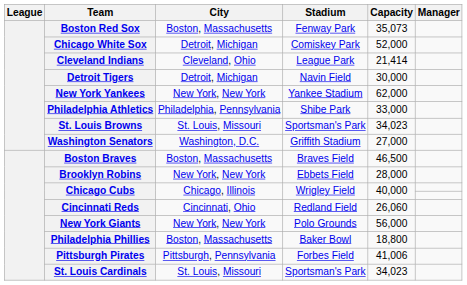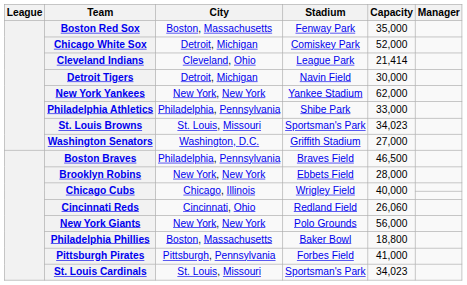(392, 28) 35,073 -> (392, 28) 35,000
(219, 158) Boston, Massachusetts -> (219, 158) Philadelphia, Pennsylvania
(392, 256) 41,006 -> (392, 256) 41,000
